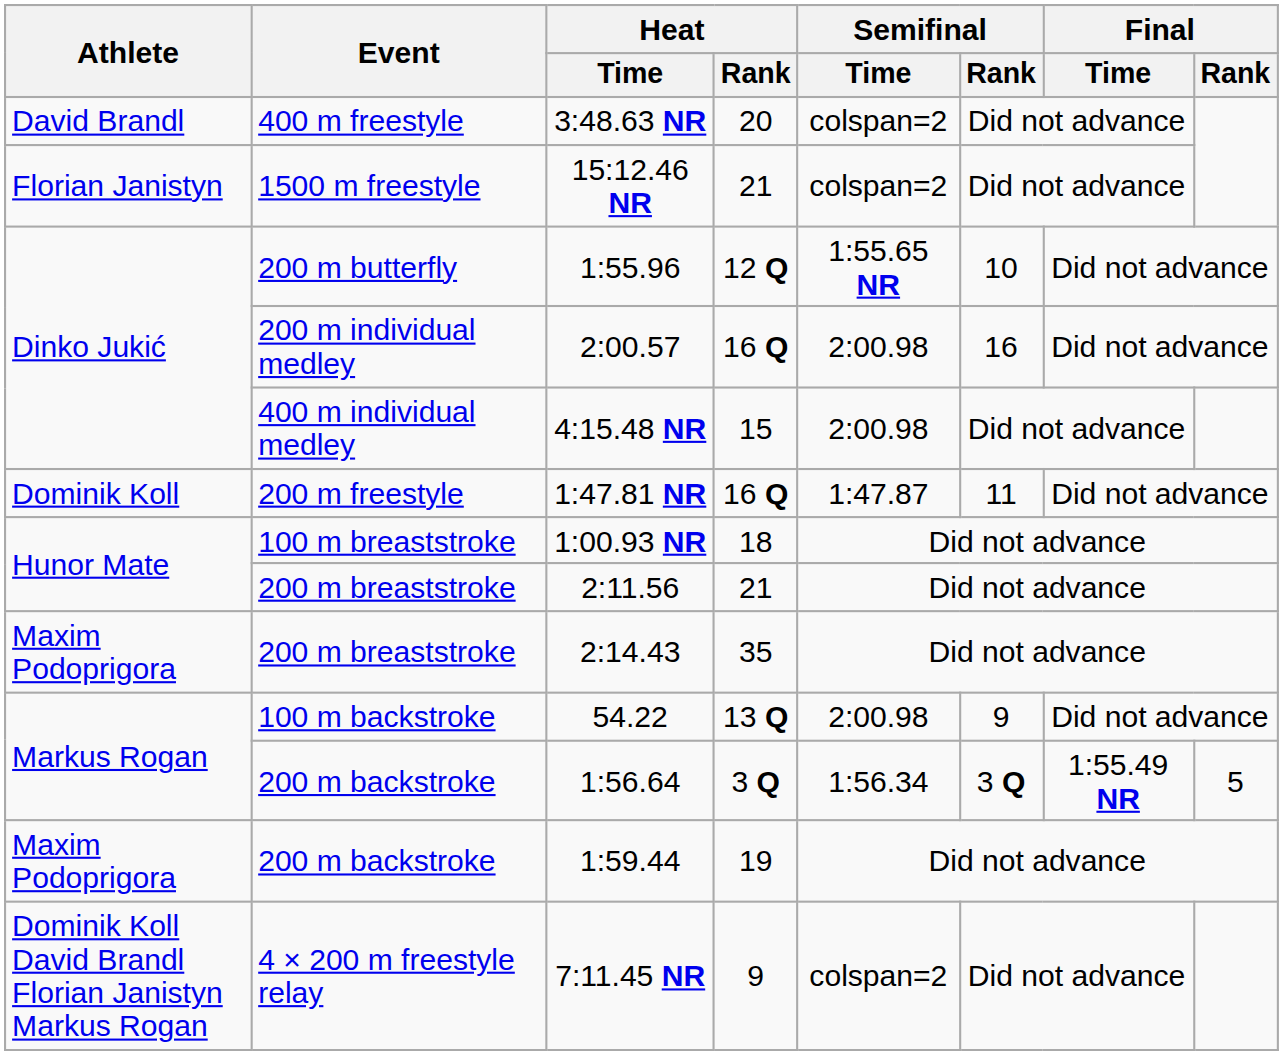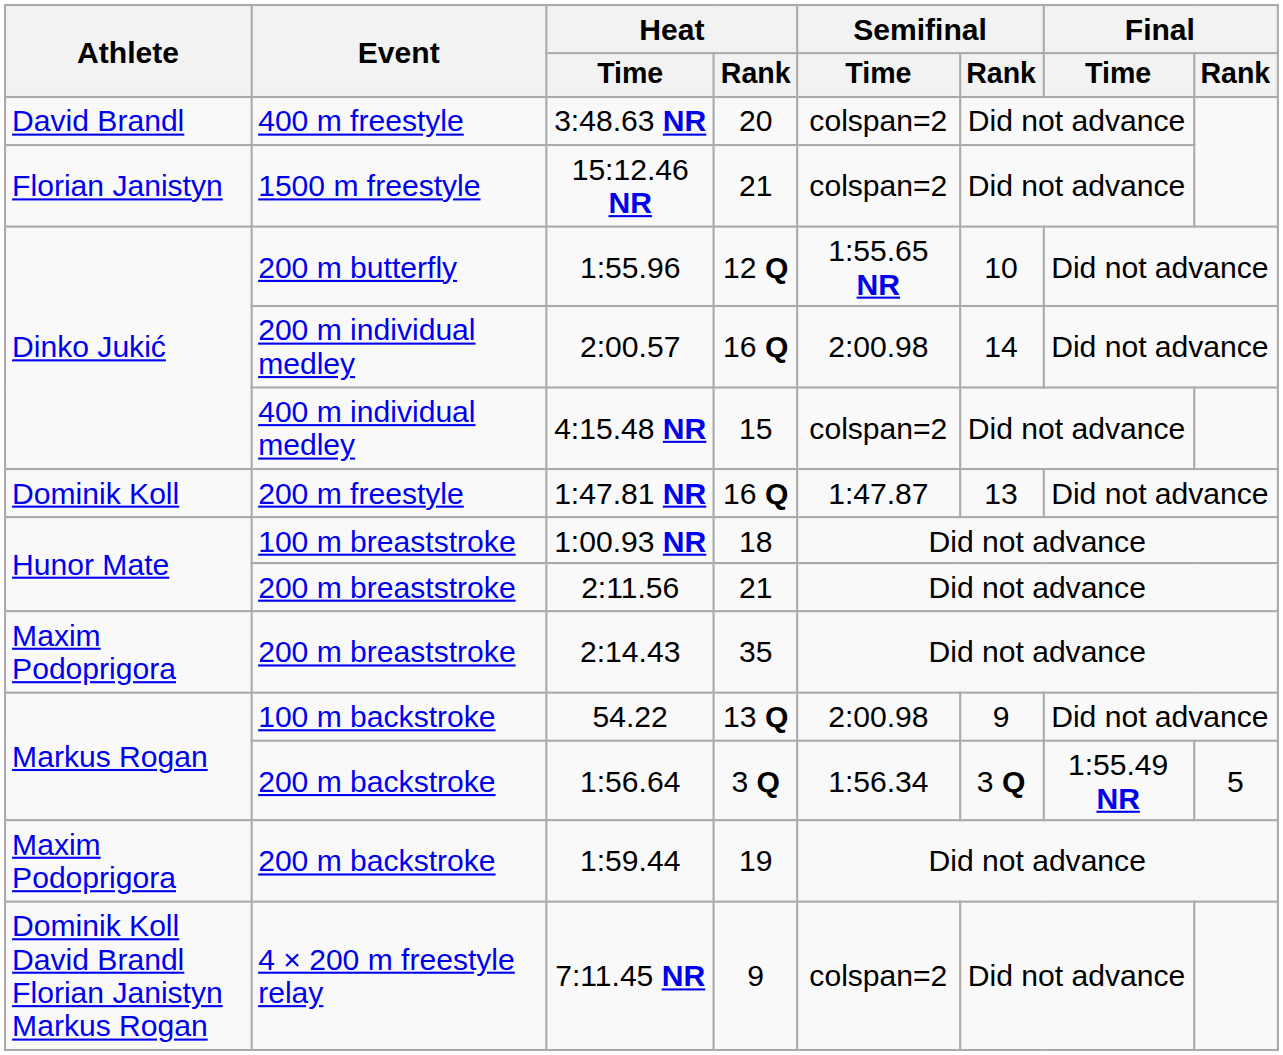(1001, 348) 16 -> (1001, 348) 14
(878, 429) 2:00.98 -> (878, 429) colspan=2
(1001, 493) 11 -> (1001, 493) 13
